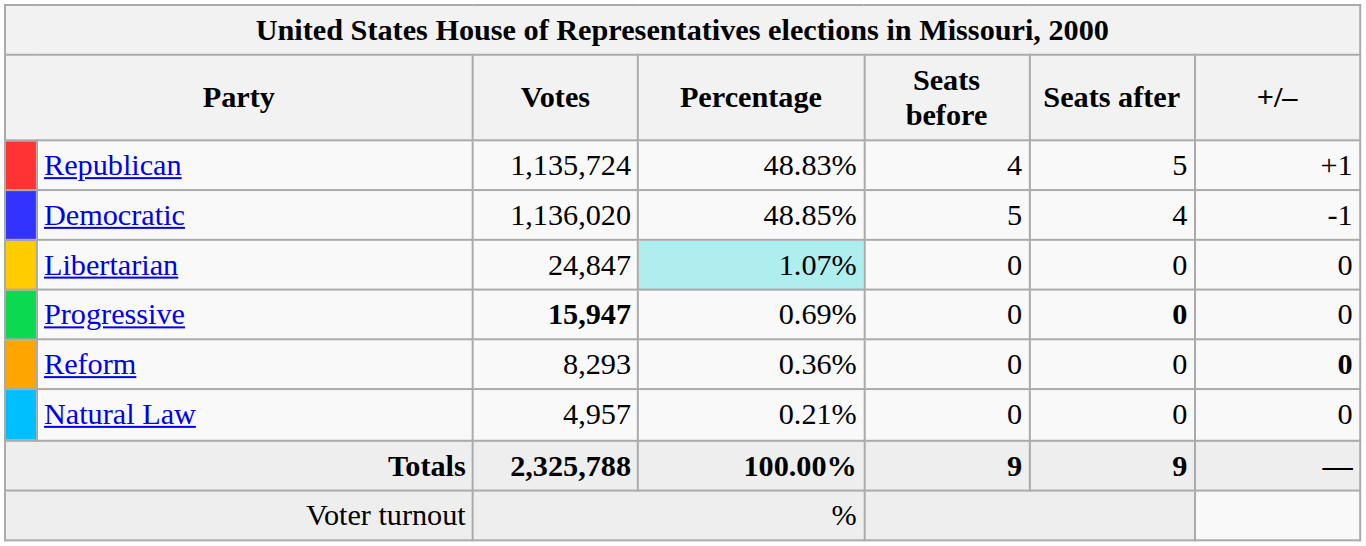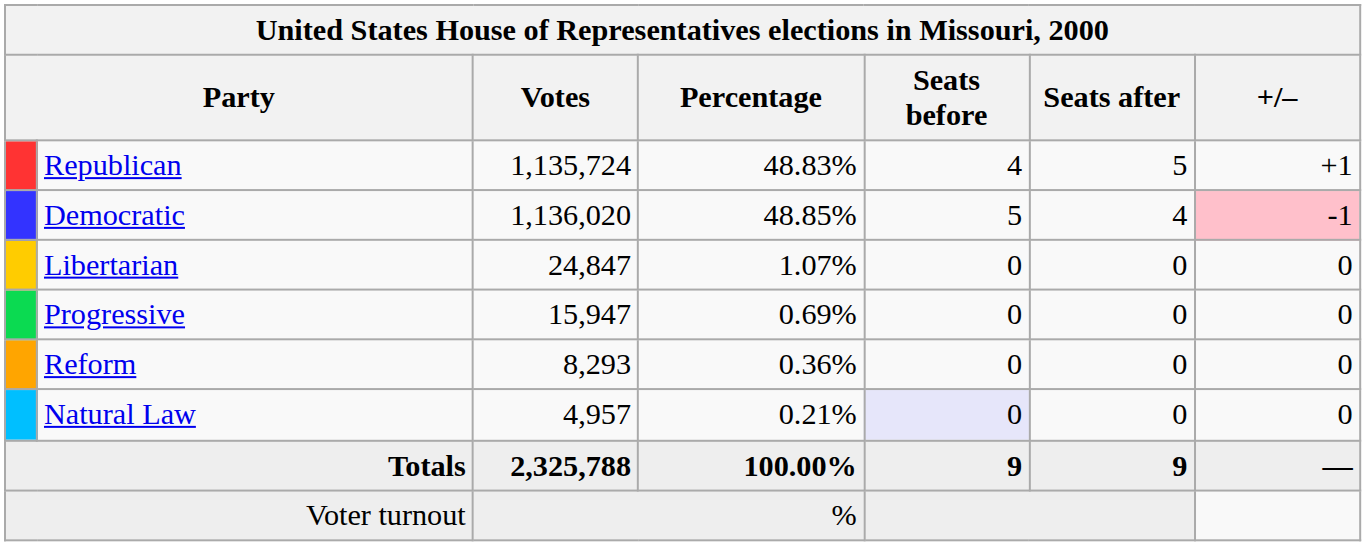(1340, 215) no background -> (1340, 215) pink background
(818, 264) paleturquoise background -> (818, 264) no background
(589, 314) bold -> (589, 314) normal
(1180, 314) bold -> (1180, 314) normal
(1345, 364) bold -> (1345, 364) normal
(1015, 414) no background -> (1015, 414) lavender background
